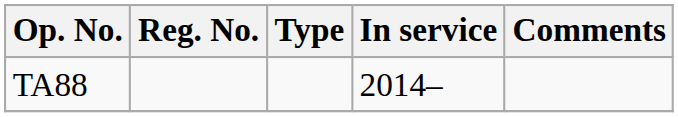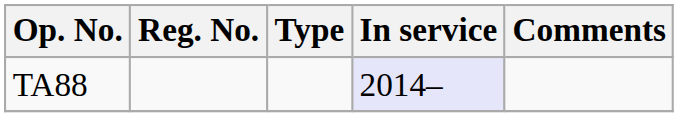(401, 83) no background -> (401, 83) lavender background
